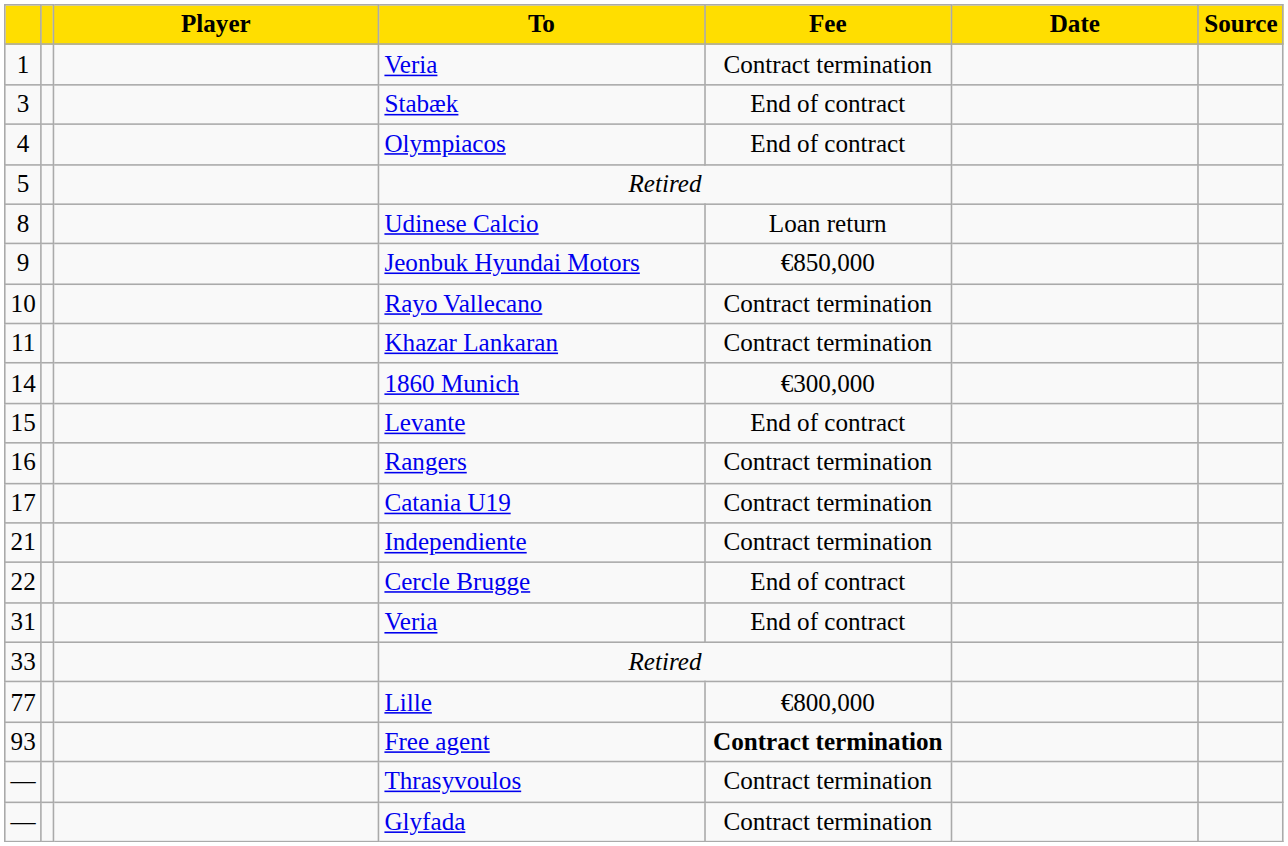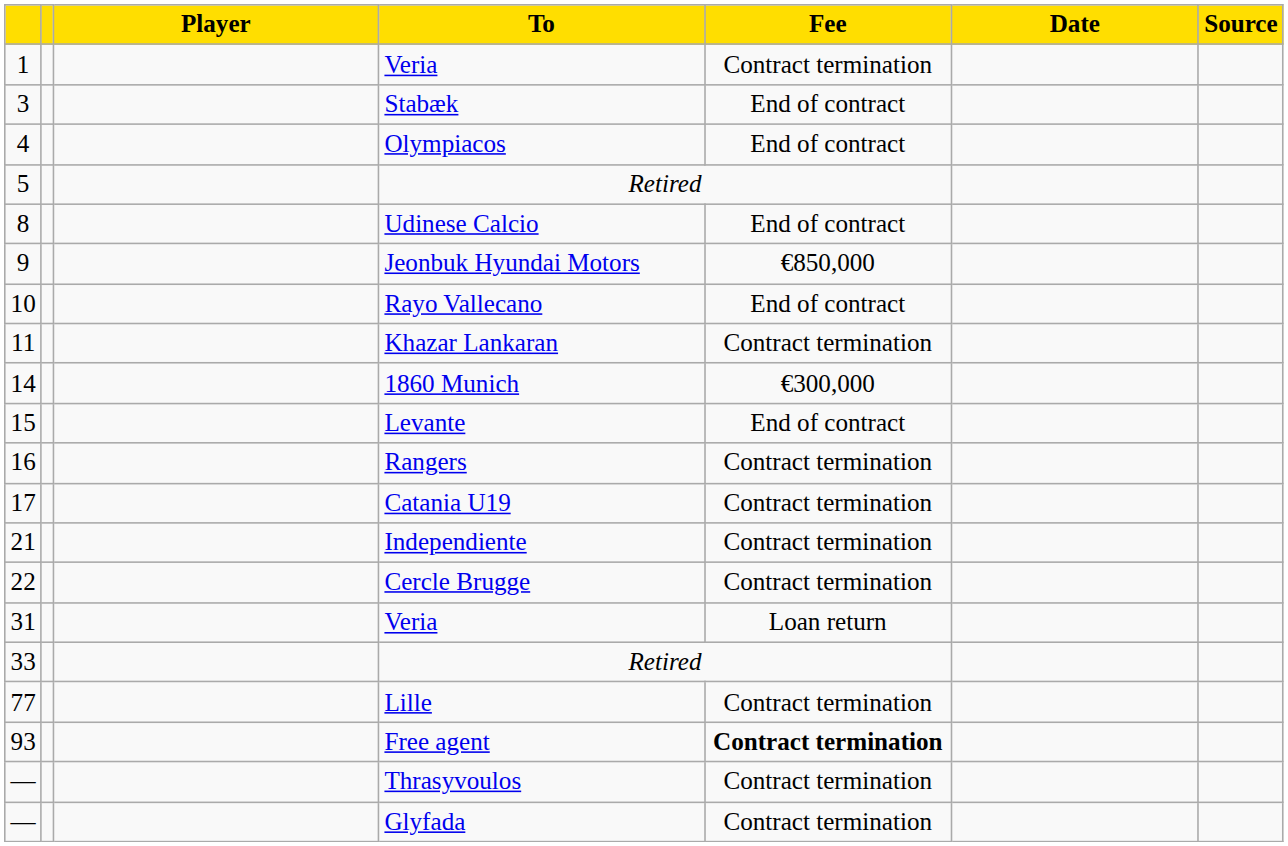(828, 223) Loan return -> (828, 223) End of contract
(828, 303) Contract termination -> (828, 303) End of contract
(828, 582) End of contract -> (828, 582) Contract termination
(828, 622) End of contract -> (828, 622) Loan return
(828, 701) €800,000 -> (828, 701) Contract termination
